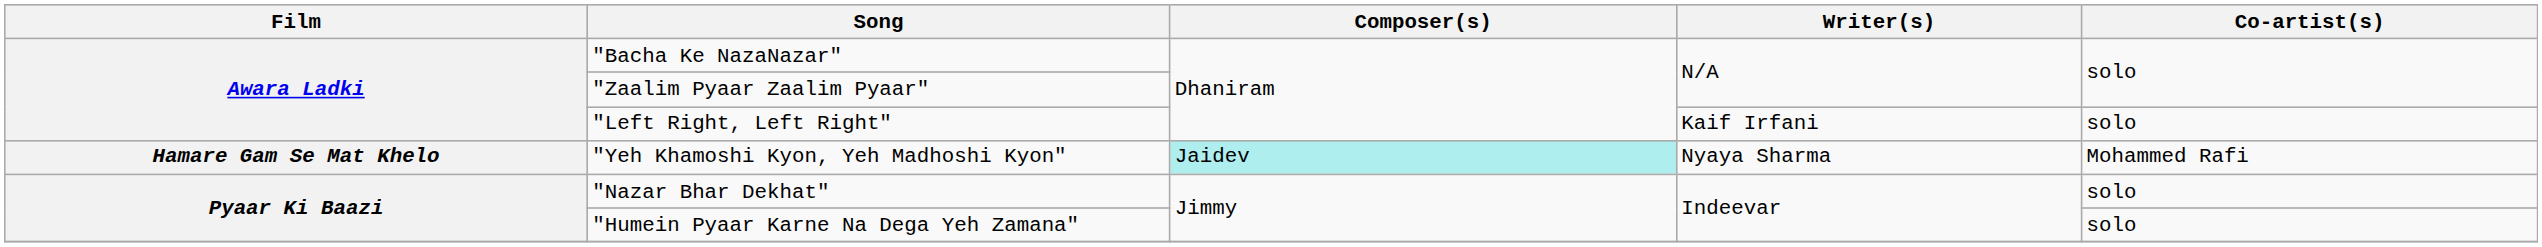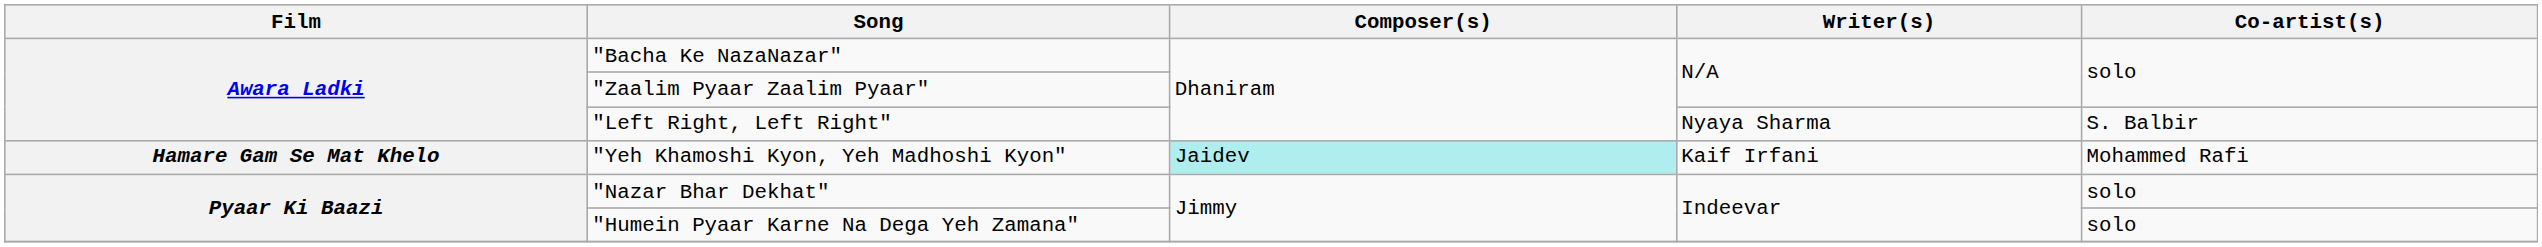(1750, 123) Kaif Irfani -> (1756, 123) Nyaya Sharma
(2112, 123) solo -> (2143, 123) S. Balbir
(1756, 157) Nyaya Sharma -> (1750, 157) Kaif Irfani
